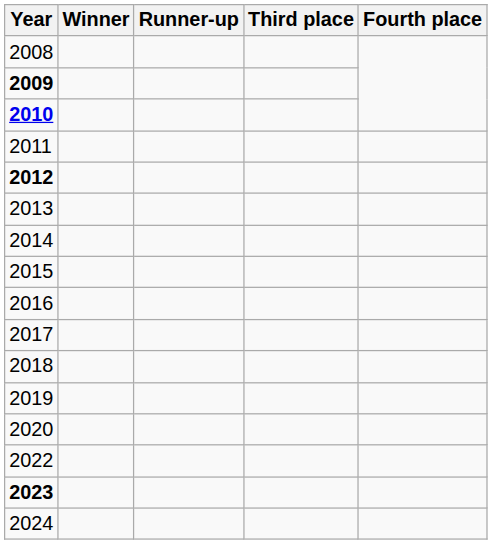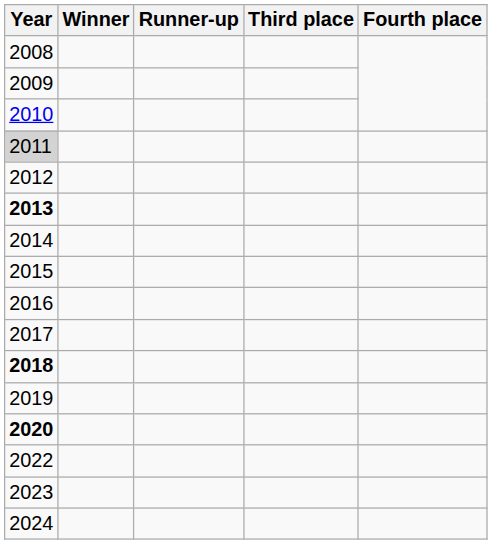(31, 83) bold -> (31, 83) normal
(31, 114) bold -> (31, 114) normal
(31, 146) no background -> (31, 146) lightgrey background
(31, 177) bold -> (31, 177) normal
(31, 209) normal -> (31, 209) bold
(31, 366) normal -> (31, 366) bold
(31, 429) normal -> (31, 429) bold
(31, 492) bold -> (31, 492) normal
